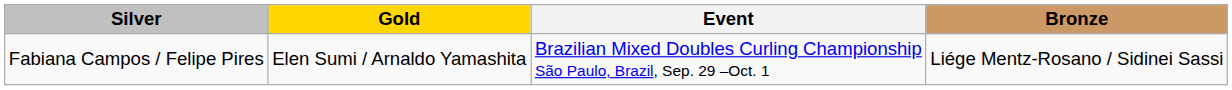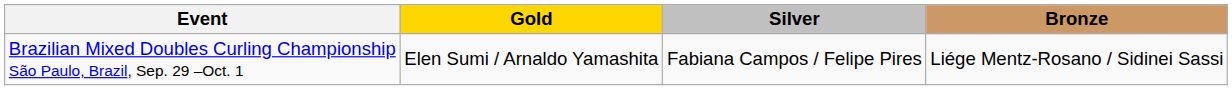columns swapped: (728, 19) <-> (136, 19)
